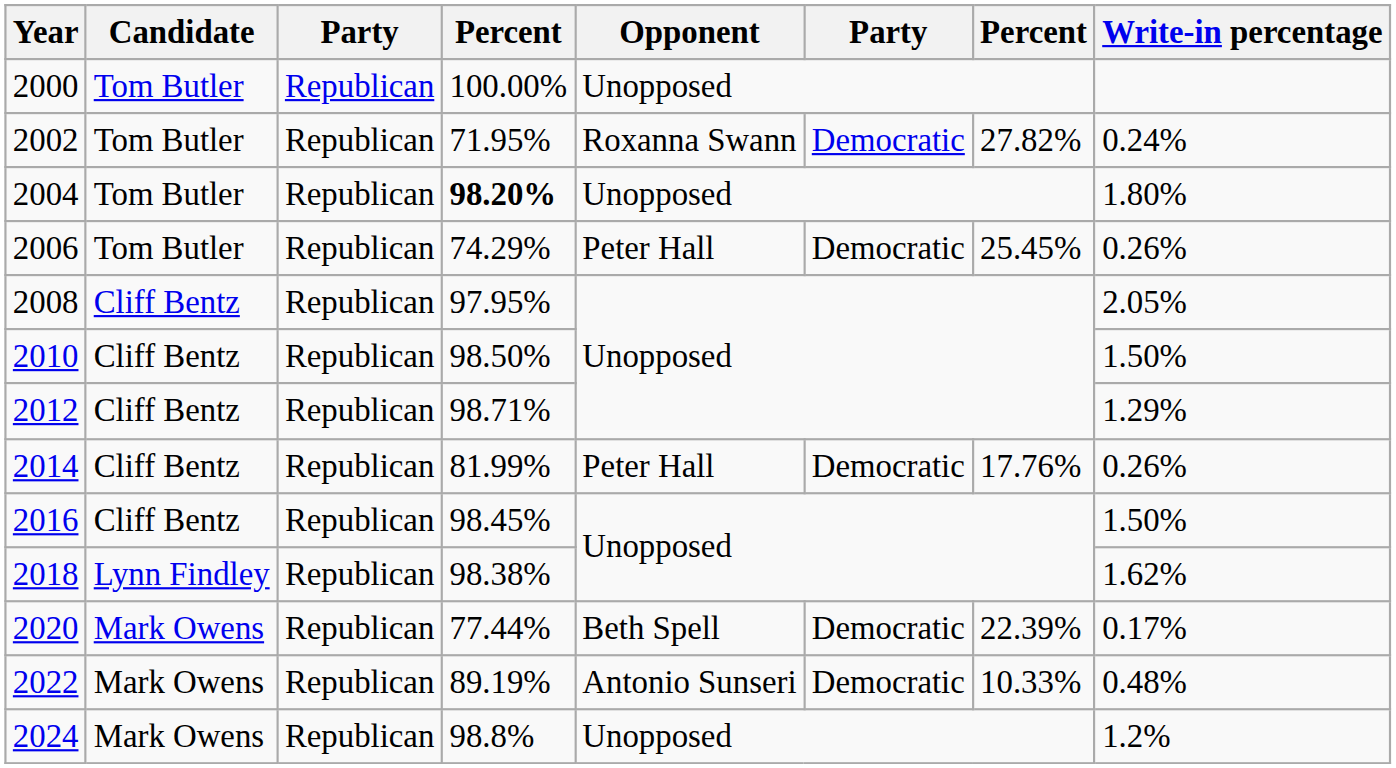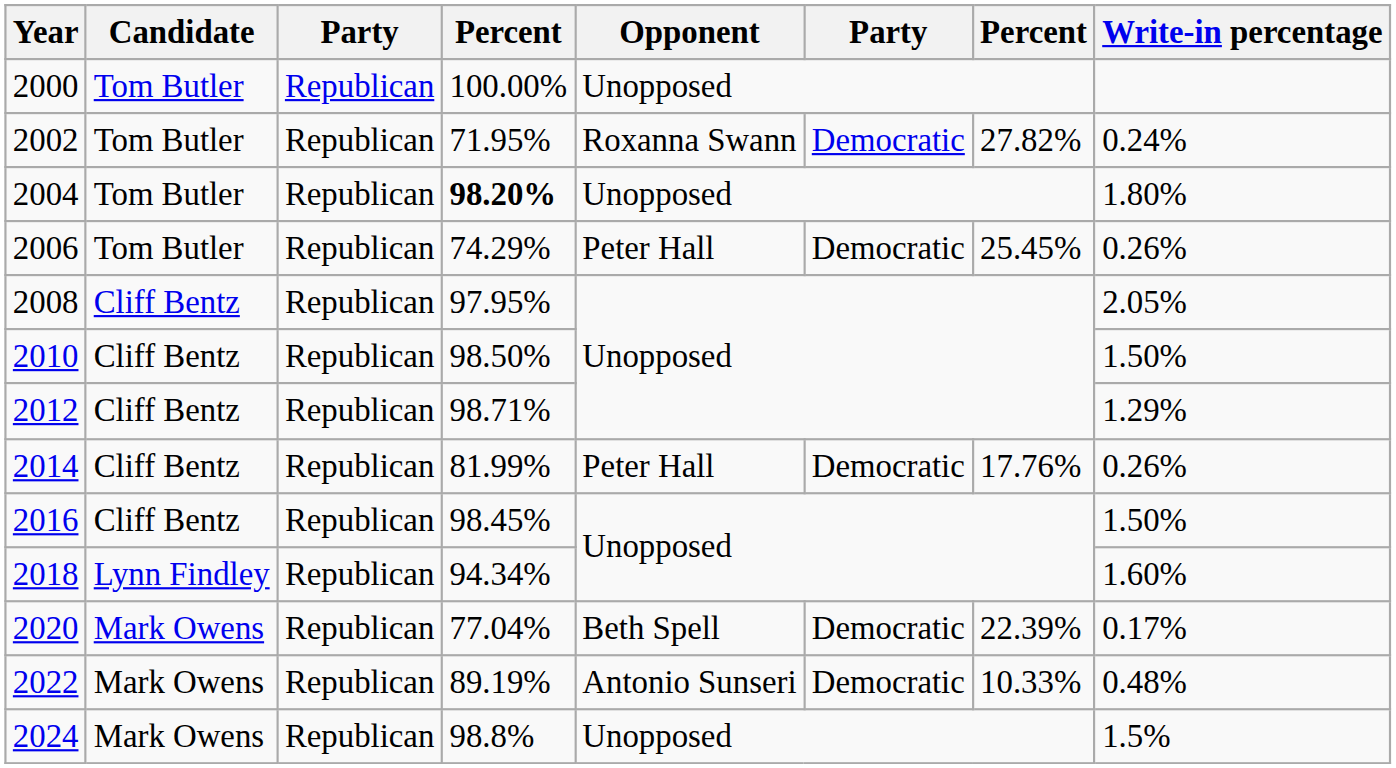(500, 572) 98.38% -> (500, 572) 94.34%
(1145, 572) 1.62% -> (1145, 572) 1.60%
(500, 627) 77.44% -> (500, 627) 77.04%
(1136, 735) 1.2% -> (1136, 735) 1.5%
